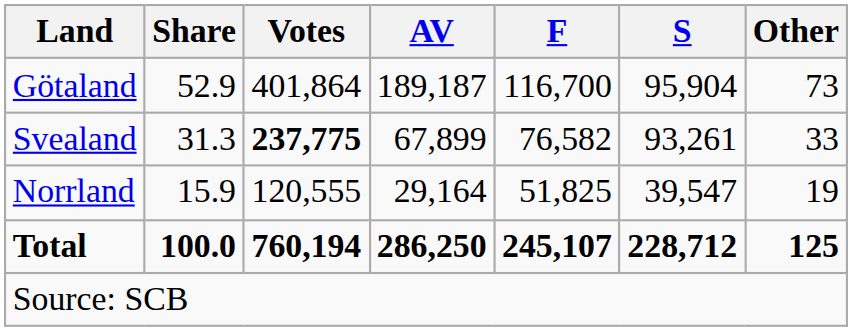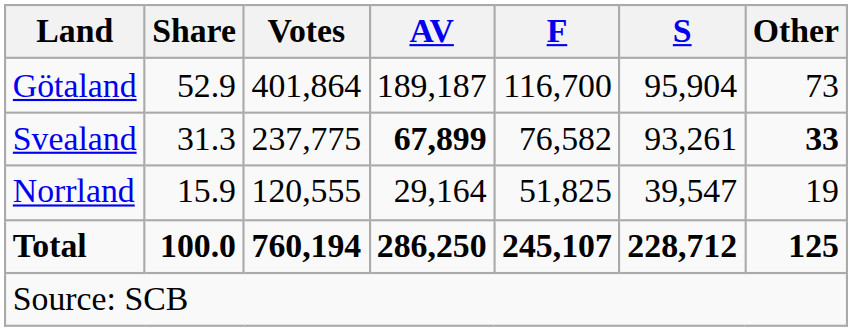(306, 138) bold -> (306, 138) normal
(440, 138) normal -> (440, 138) bold
(822, 138) normal -> (822, 138) bold
